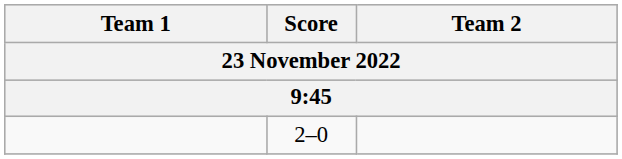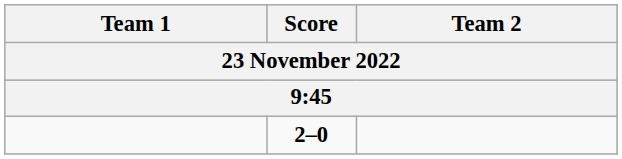(311, 135) normal -> (311, 135) bold
